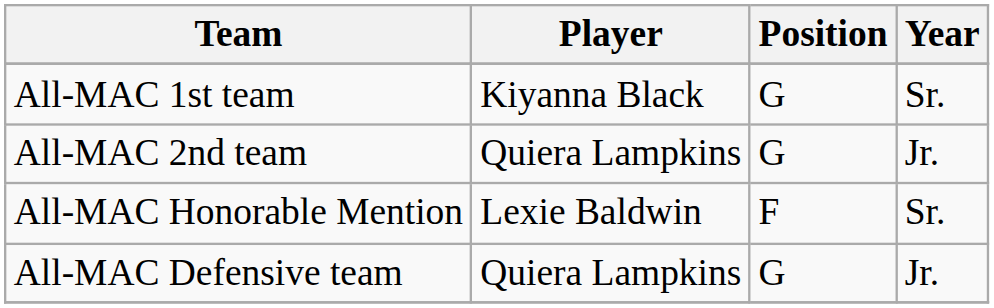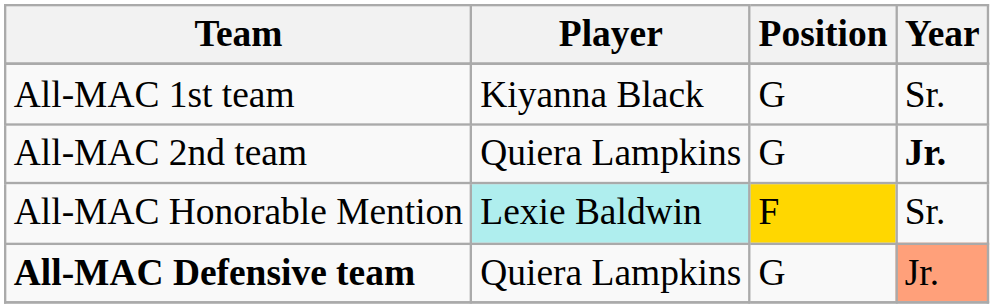(922, 152) normal -> (925, 152) bold
(591, 212) no background -> (591, 212) paleturquoise background
(769, 212) no background -> (769, 212) gold background
(208, 271) normal -> (214, 271) bold
(922, 271) no background -> (922, 271) lightsalmon background
